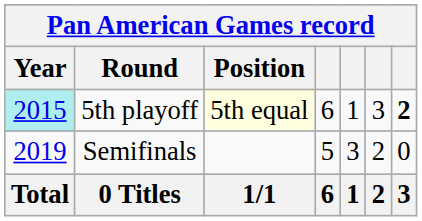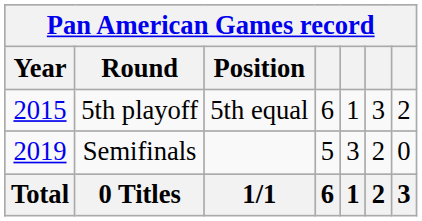(40, 109) paleturquoise background -> (40, 109) no background
(259, 109) lightyellow background -> (259, 109) no background
(404, 109) bold -> (404, 109) normal
